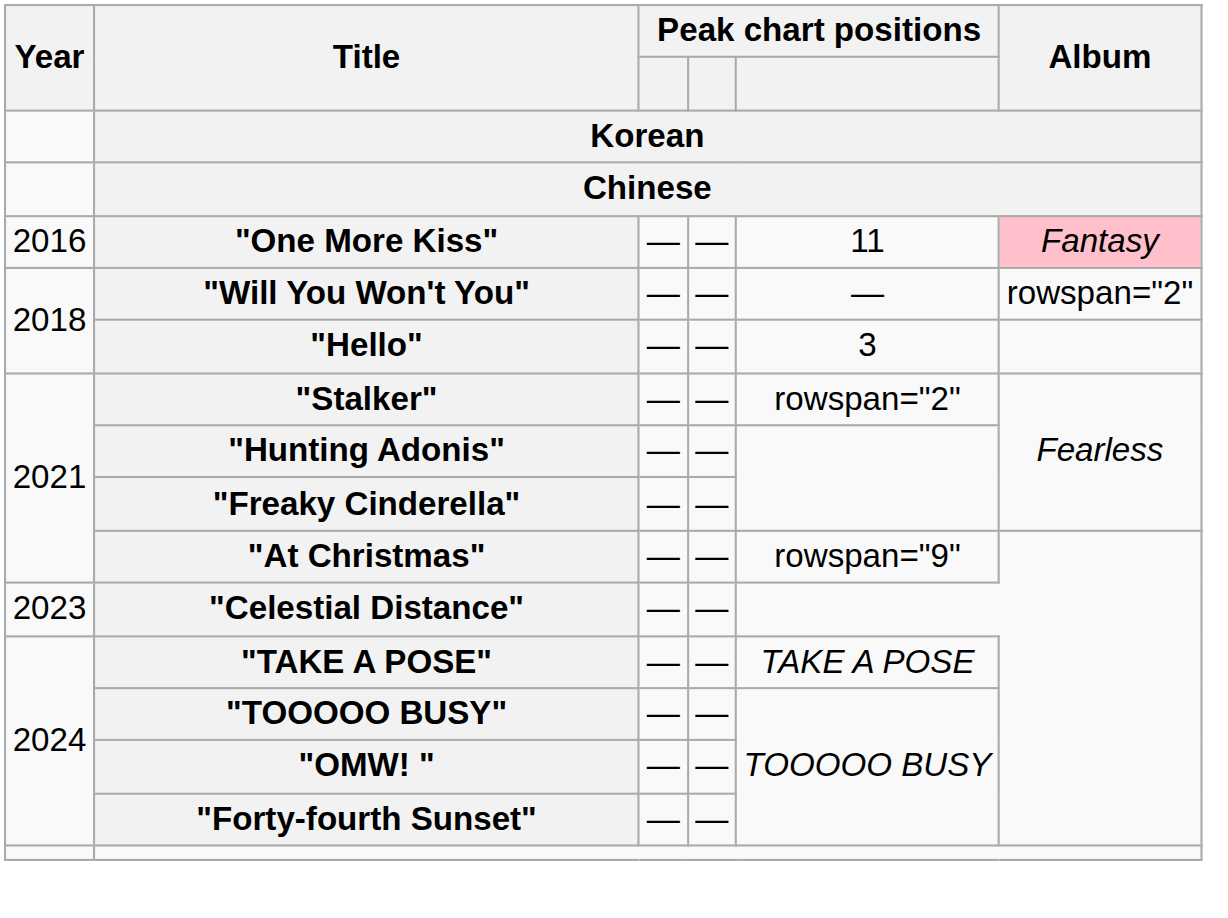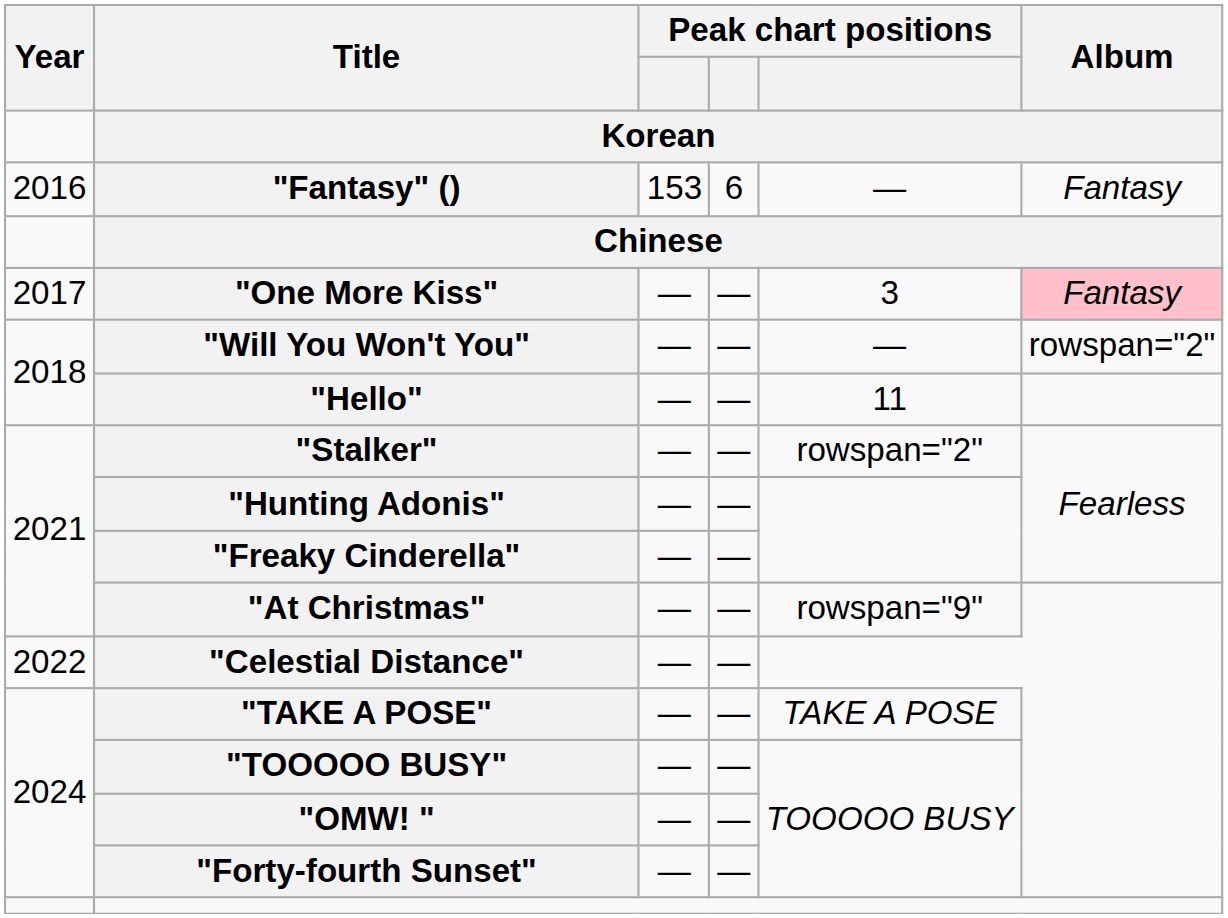+ row: (367, 188)
(50, 240) 2016 -> (50, 293) 2017
(867, 240) 11 -> (890, 293) 3
(867, 345) 3 -> (890, 398) 11
(50, 608) 2023 -> (50, 661) 2022
